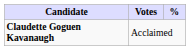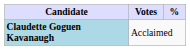(44, 32) no background -> (44, 32) lightblue background
